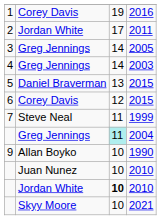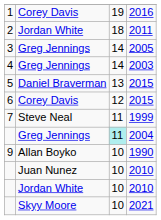(118, 30) 17 -> (118, 30) 18
(118, 188) bold -> (118, 188) normal
